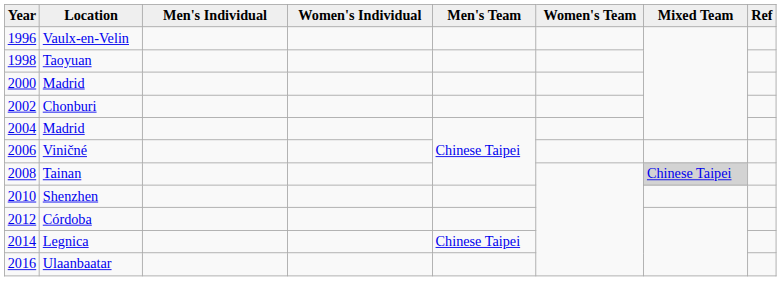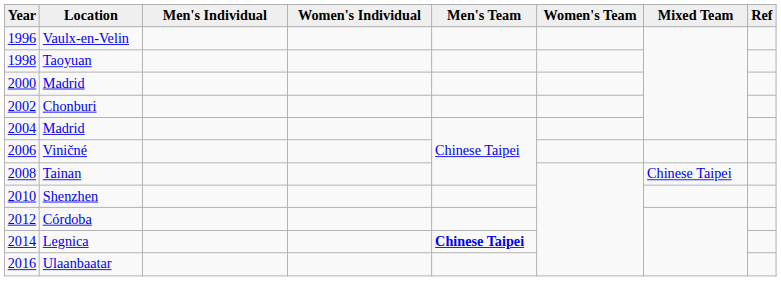(689, 173) lightgrey background -> (689, 173) no background
(478, 241) normal -> (480, 241) bold
